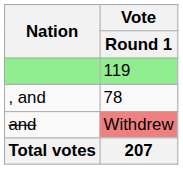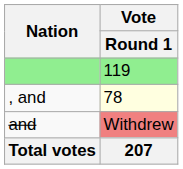(113, 97) no background -> (113, 97) lightyellow background
